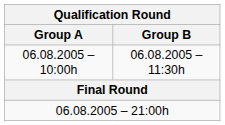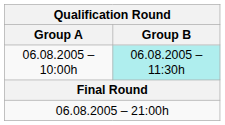(166, 62) no background -> (166, 62) paleturquoise background
